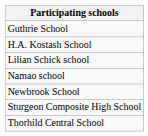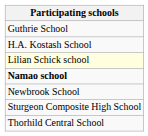(48, 60) no background -> (48, 60) lightyellow background
(36, 76) normal -> (37, 76) bold
